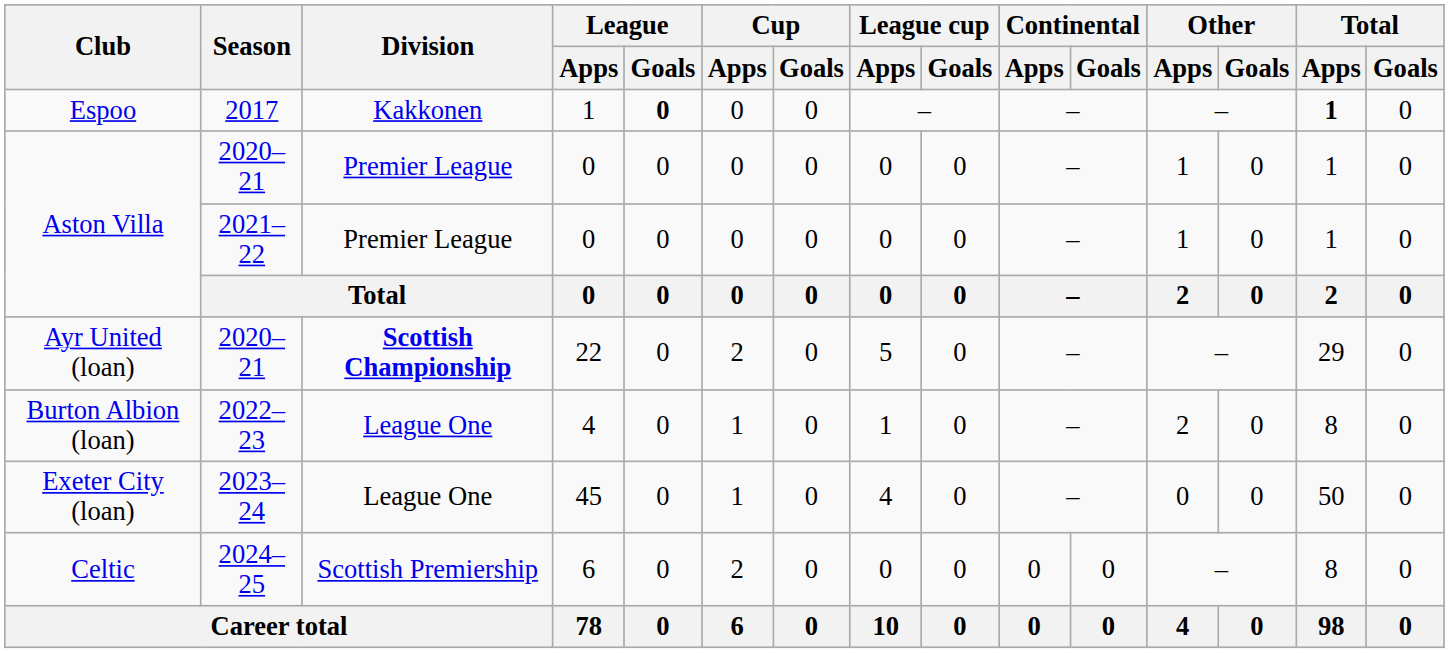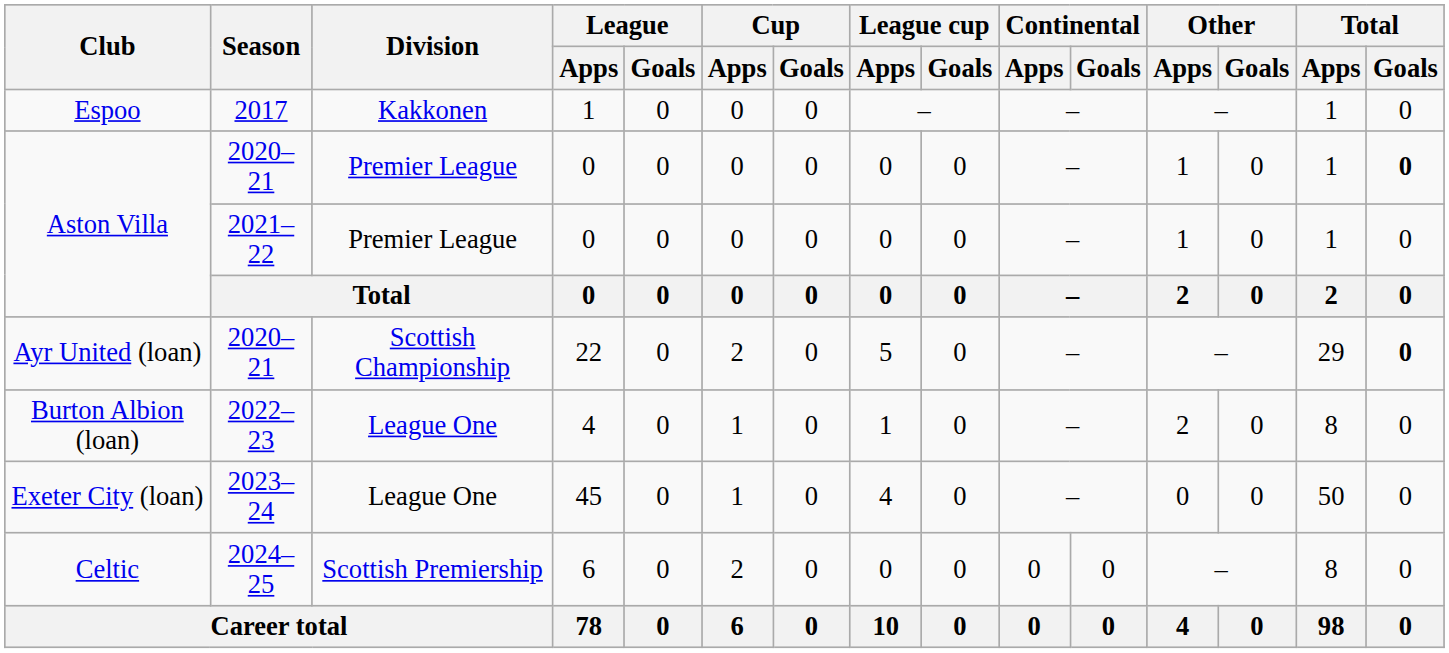(663, 109) bold -> (663, 109) normal
(1331, 109) bold -> (1331, 109) normal
(1405, 166) normal -> (1405, 166) bold
(428, 352) bold -> (433, 352) normal
(1405, 352) normal -> (1405, 352) bold
